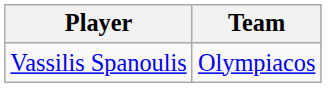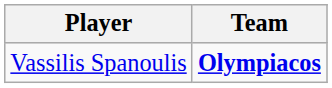(257, 62) normal -> (259, 62) bold
